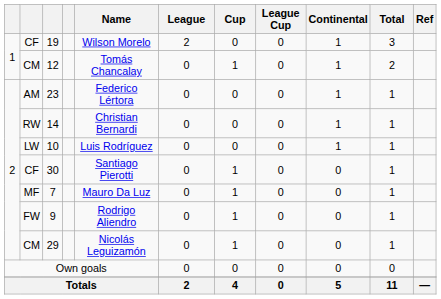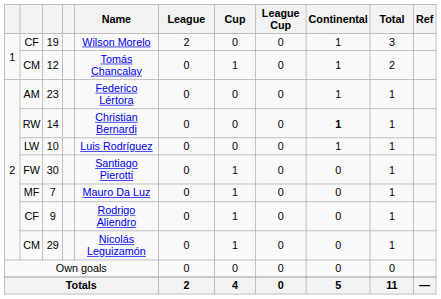(338, 124) normal -> (338, 124) bold
(32, 170) CF -> (32, 170) FW
(32, 216) FW -> (32, 216) CF
